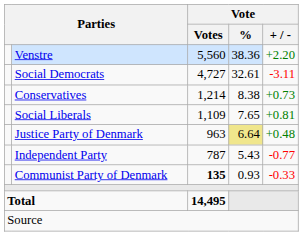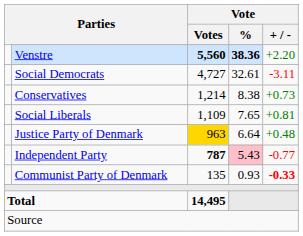(211, 54) normal -> (211, 54) bold
(246, 54) normal -> (246, 54) bold
(216, 134) no background -> (216, 134) gold background
(249, 134) khaki background -> (249, 134) no background
(216, 154) normal -> (216, 154) bold
(249, 154) no background -> (249, 154) pink background
(216, 174) bold -> (216, 174) normal
(282, 174) normal -> (282, 174) bold
